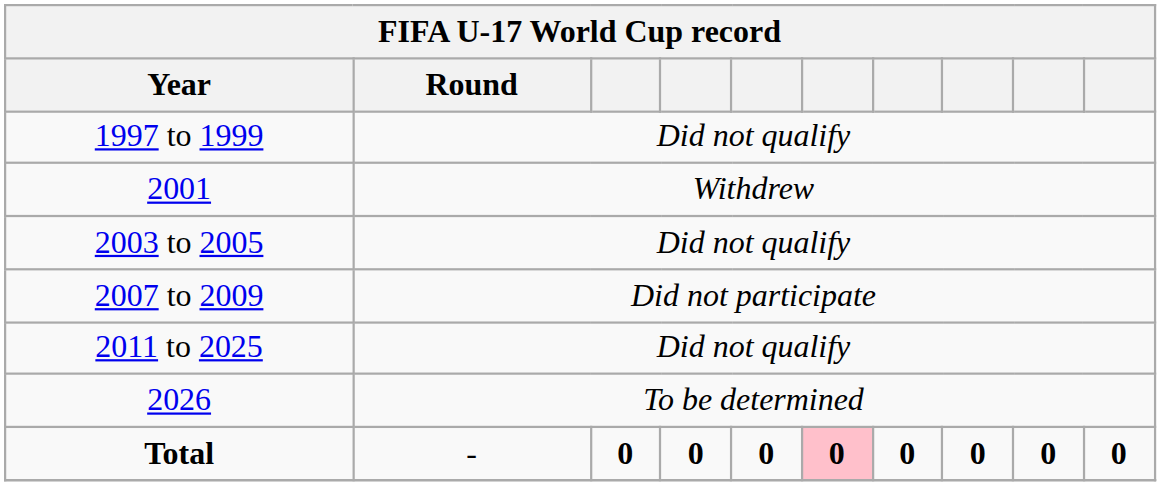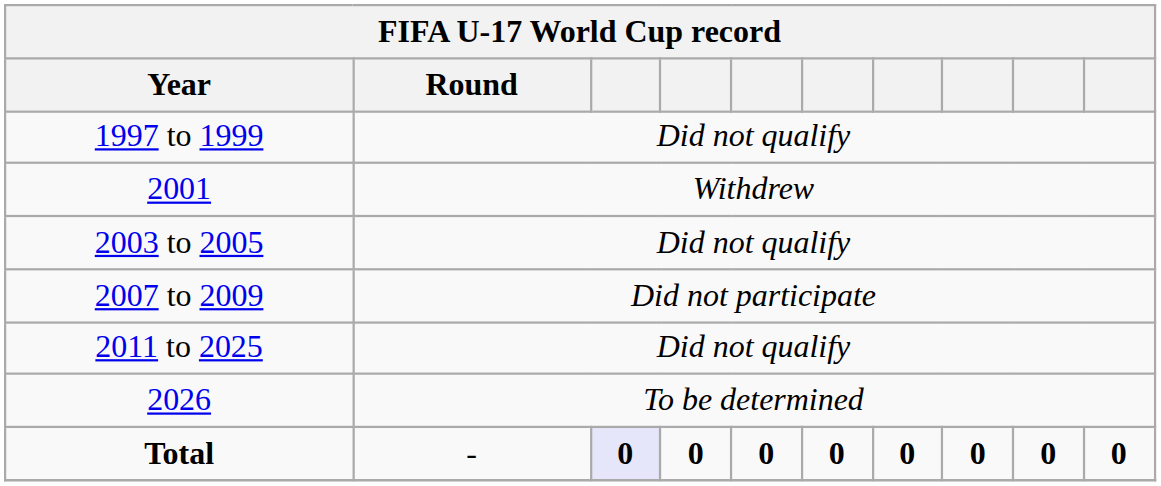(625, 453) no background -> (625, 453) lavender background
(837, 453) pink background -> (837, 453) no background
